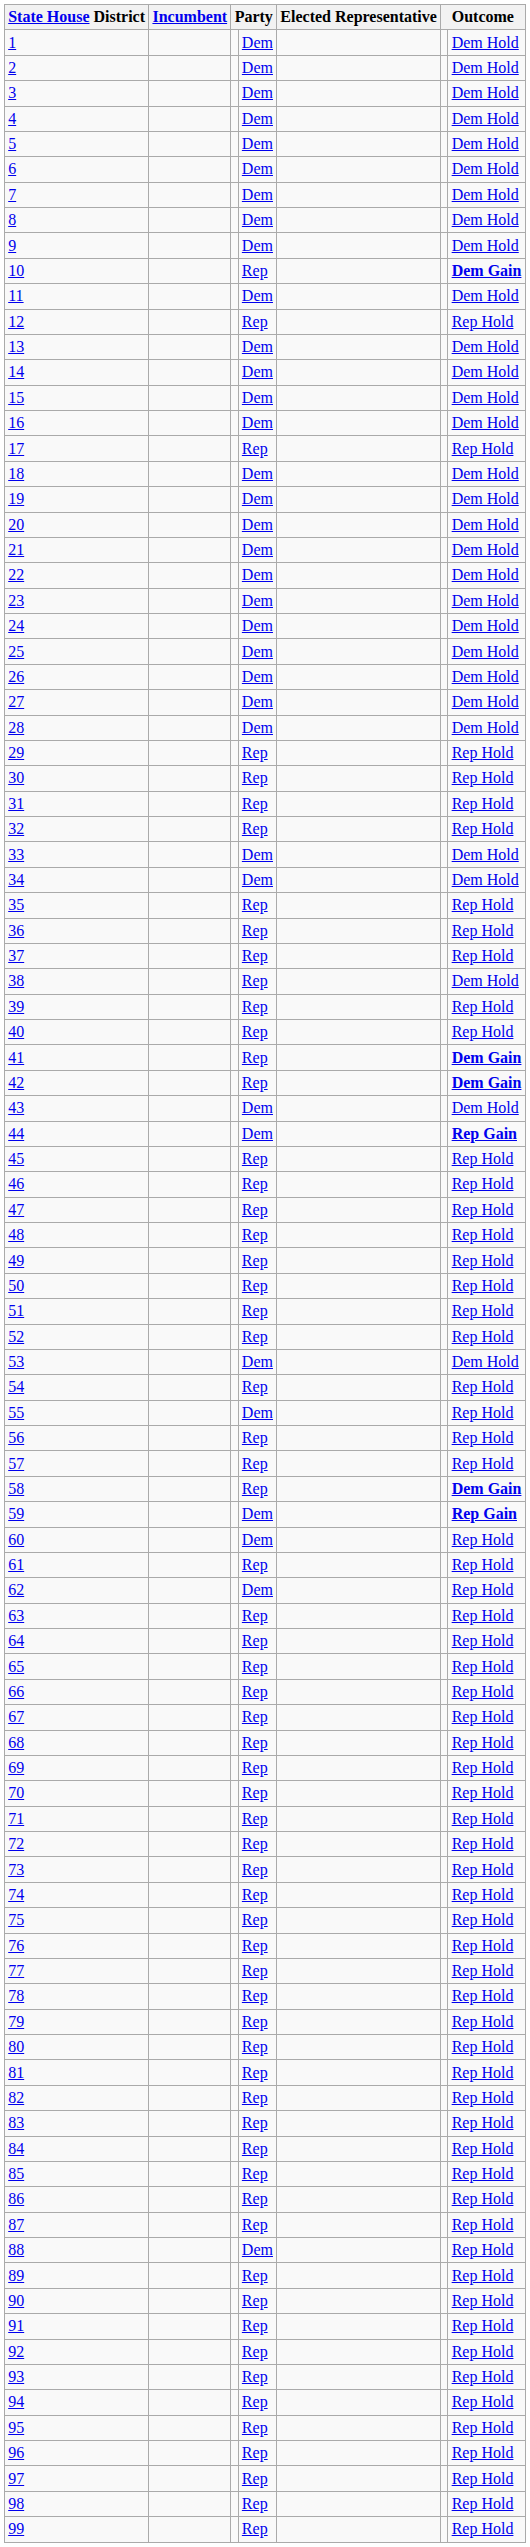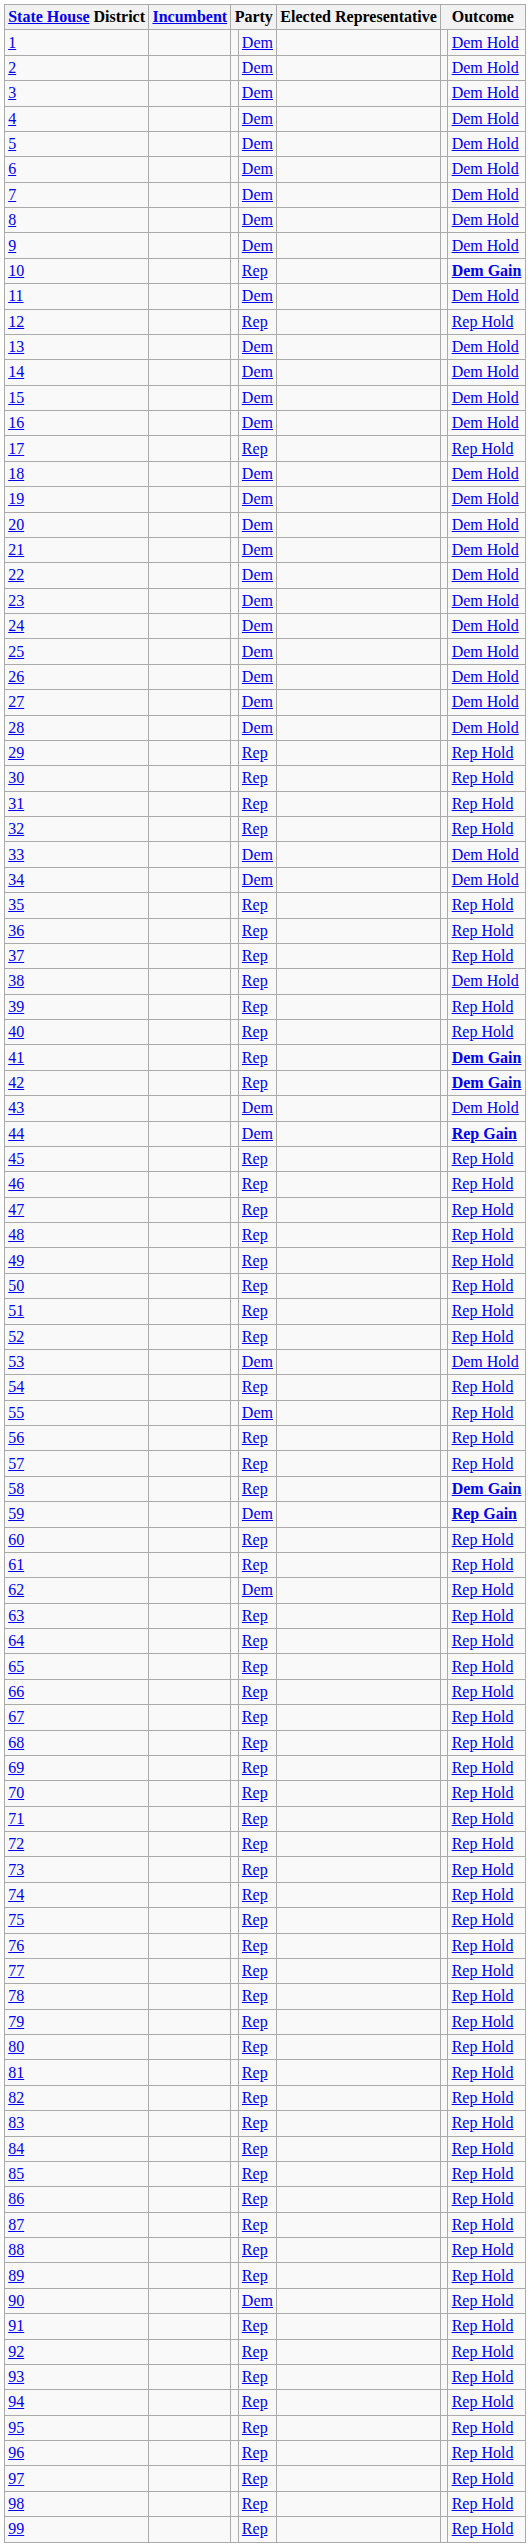(257, 1539) Dem -> (255, 1539) Rep
(257, 2250) Dem -> (255, 2250) Rep
(255, 2300) Rep -> (257, 2300) Dem
